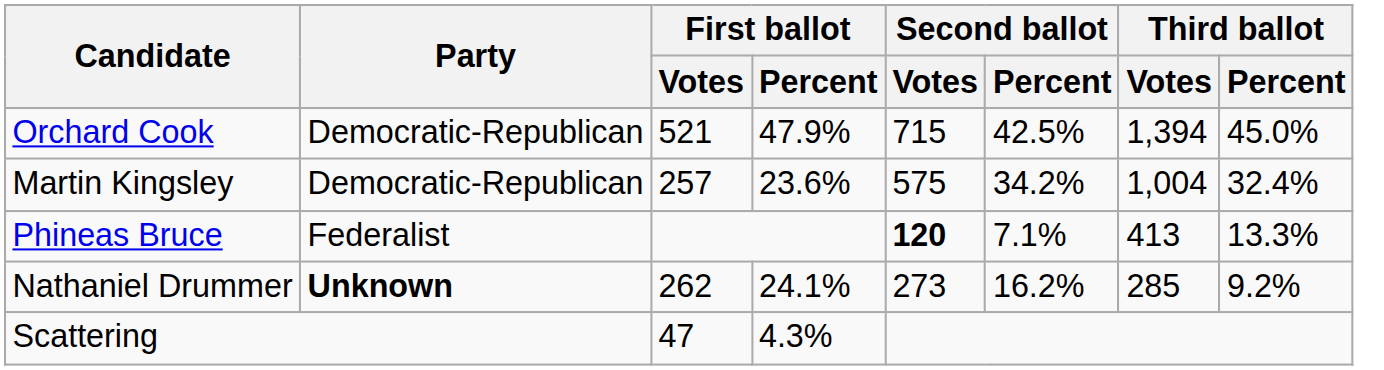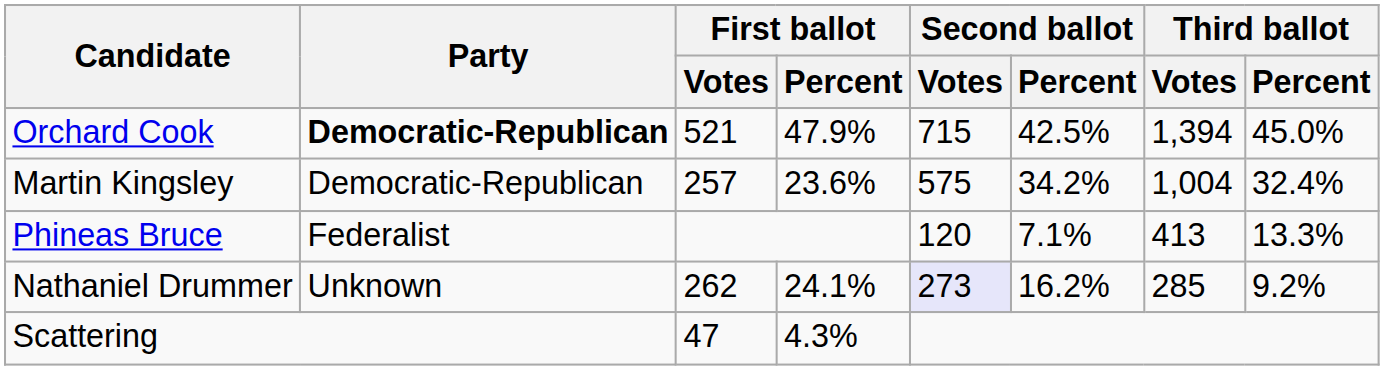(476, 132) normal -> (488, 132) bold
(919, 235) bold -> (944, 235) normal
(380, 286) bold -> (375, 286) normal
(919, 286) no background -> (944, 286) lavender background
